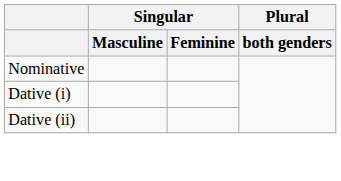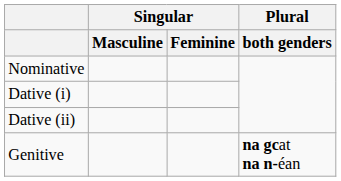+ row: (36, 154)
